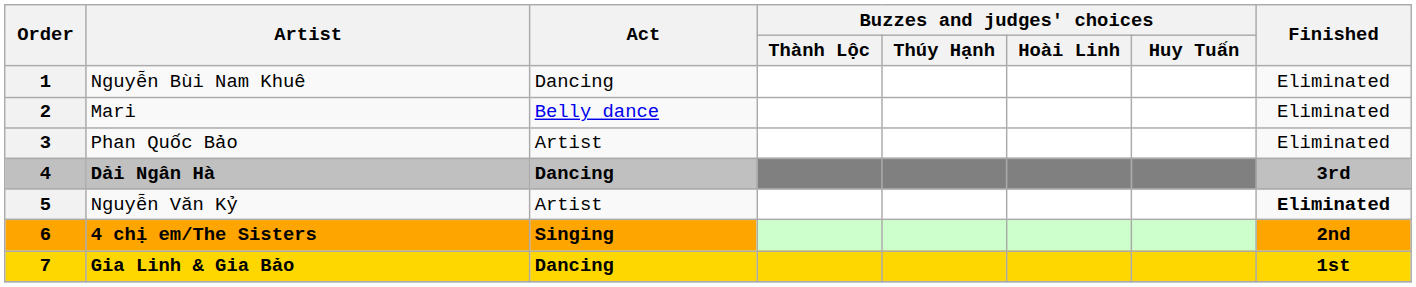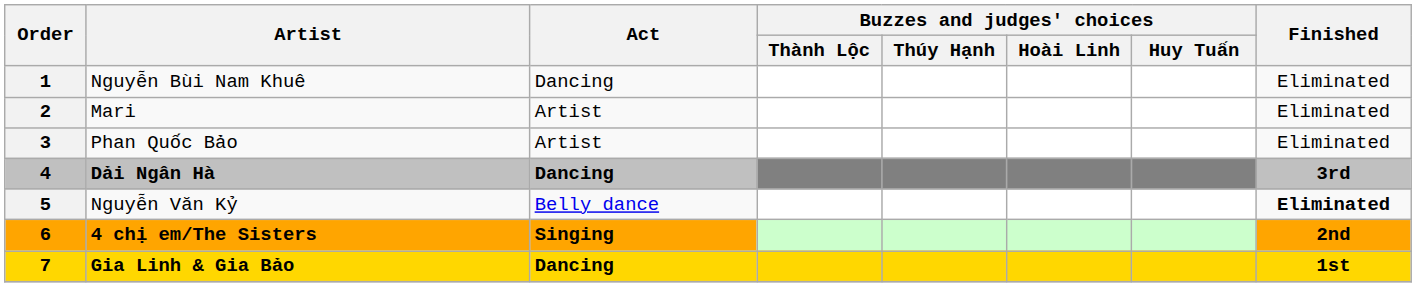(597, 112) Belly dance -> (569, 112) Artist
(569, 204) Artist -> (597, 204) Belly dance
